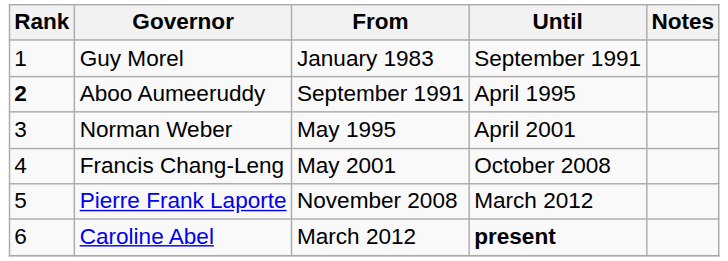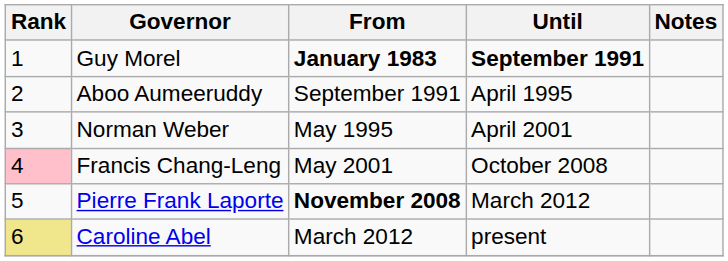(365, 58) normal -> (365, 58) bold
(558, 58) normal -> (558, 58) bold
(20, 93) bold -> (17, 93) normal
(20, 165) no background -> (17, 165) pink background
(377, 201) normal -> (377, 201) bold
(20, 237) no background -> (17, 237) khaki background
(515, 237) bold -> (509, 237) normal
